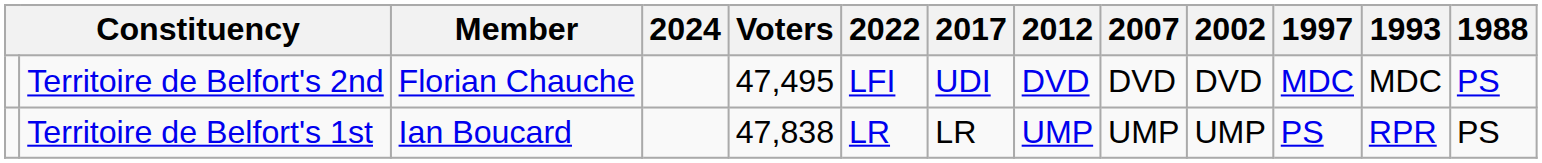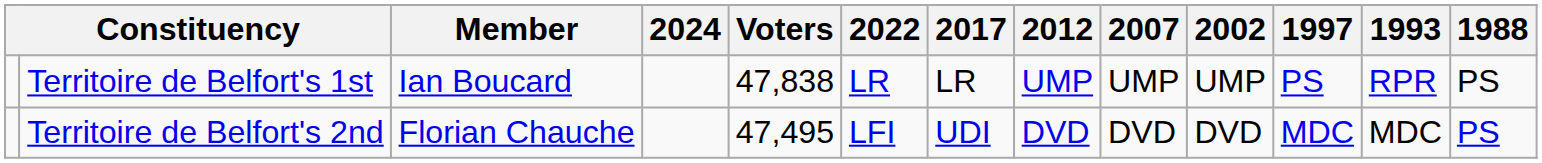rows swapped: (200, 132) <-> (205, 81)
